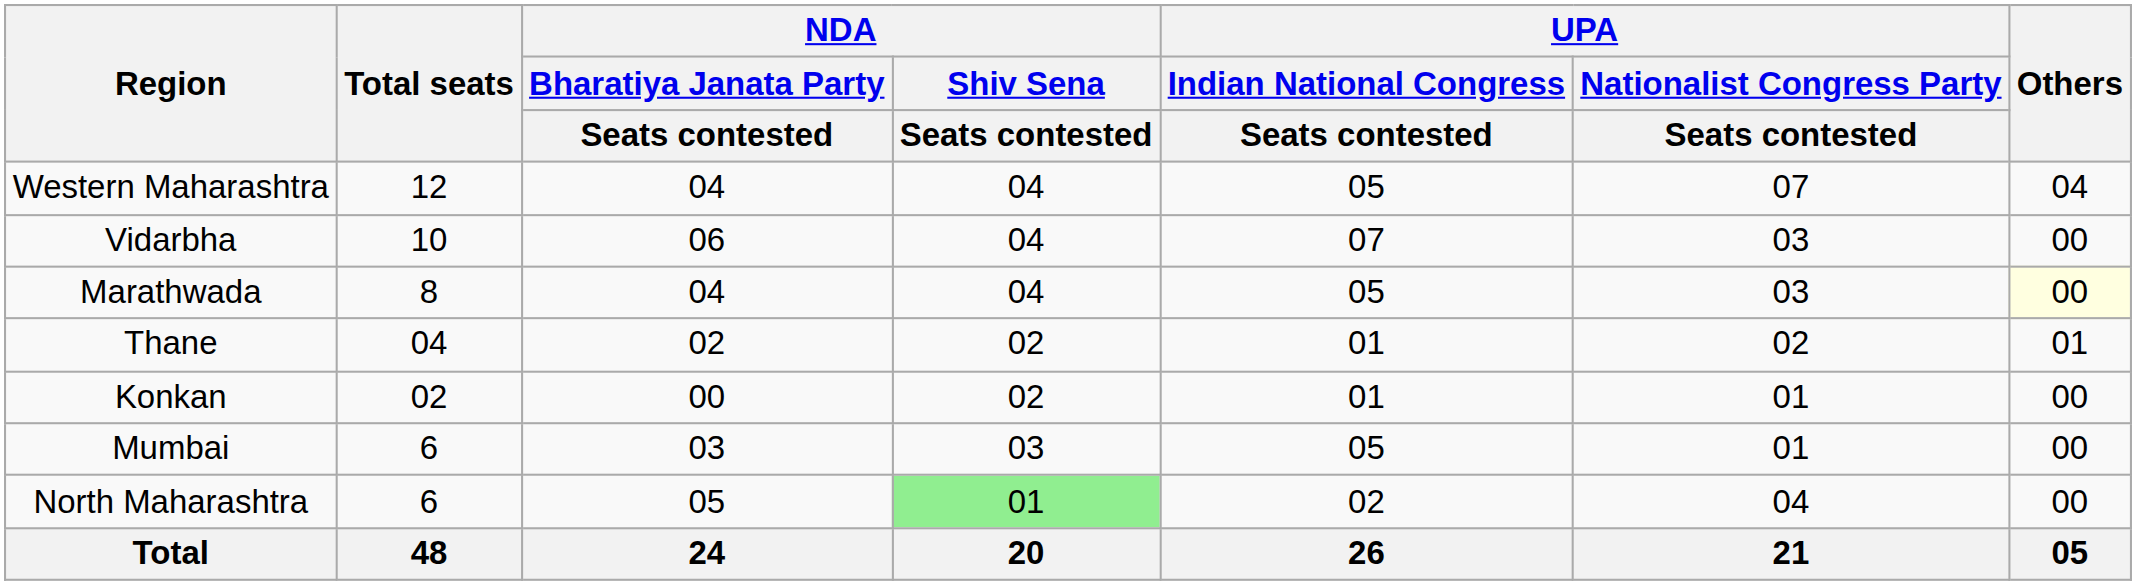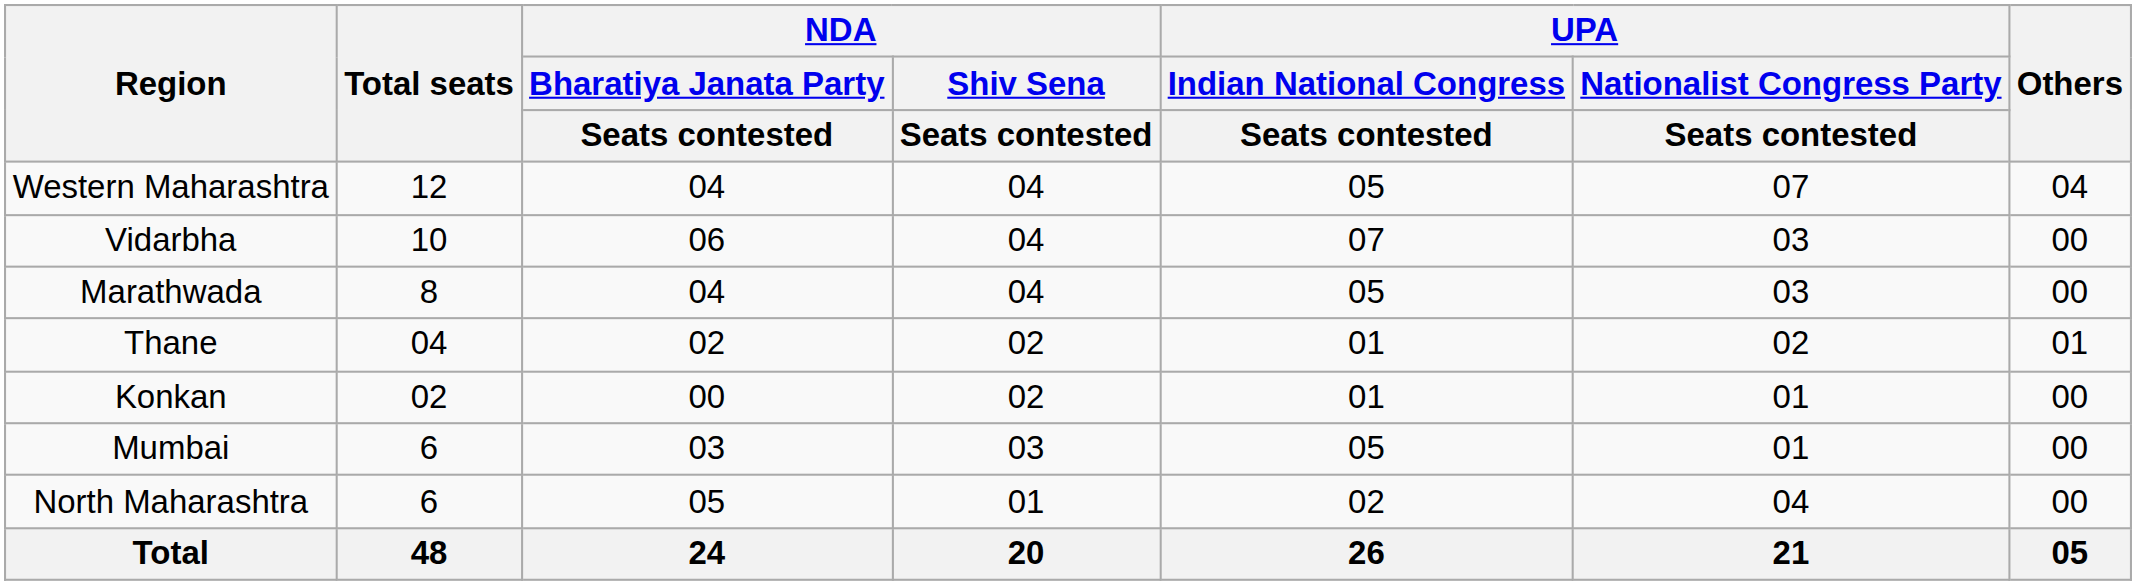(2070, 291) lightyellow background -> (2070, 291) no background
(1026, 501) lightgreen background -> (1026, 501) no background
